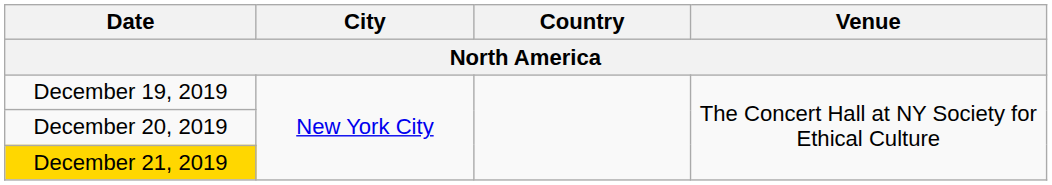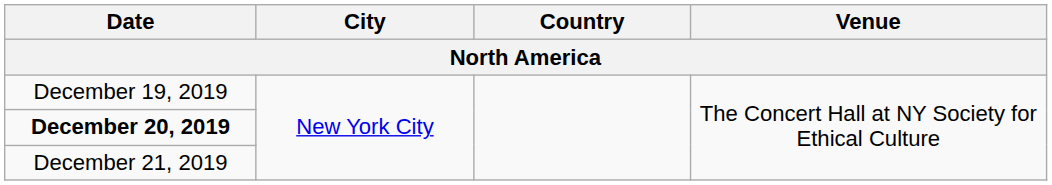(131, 127) normal -> (131, 127) bold
(131, 162) gold background -> (131, 162) no background
